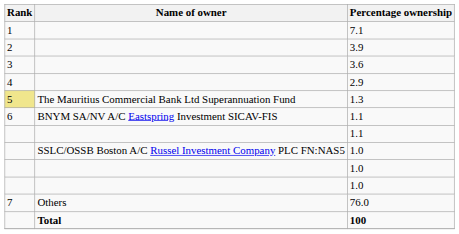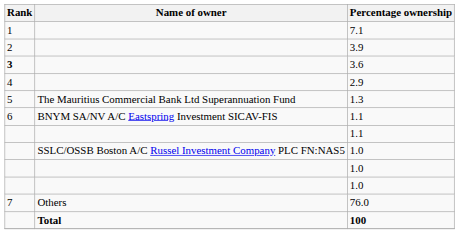(10, 64) normal -> (10, 64) bold
(10, 99) khaki background -> (10, 99) no background
